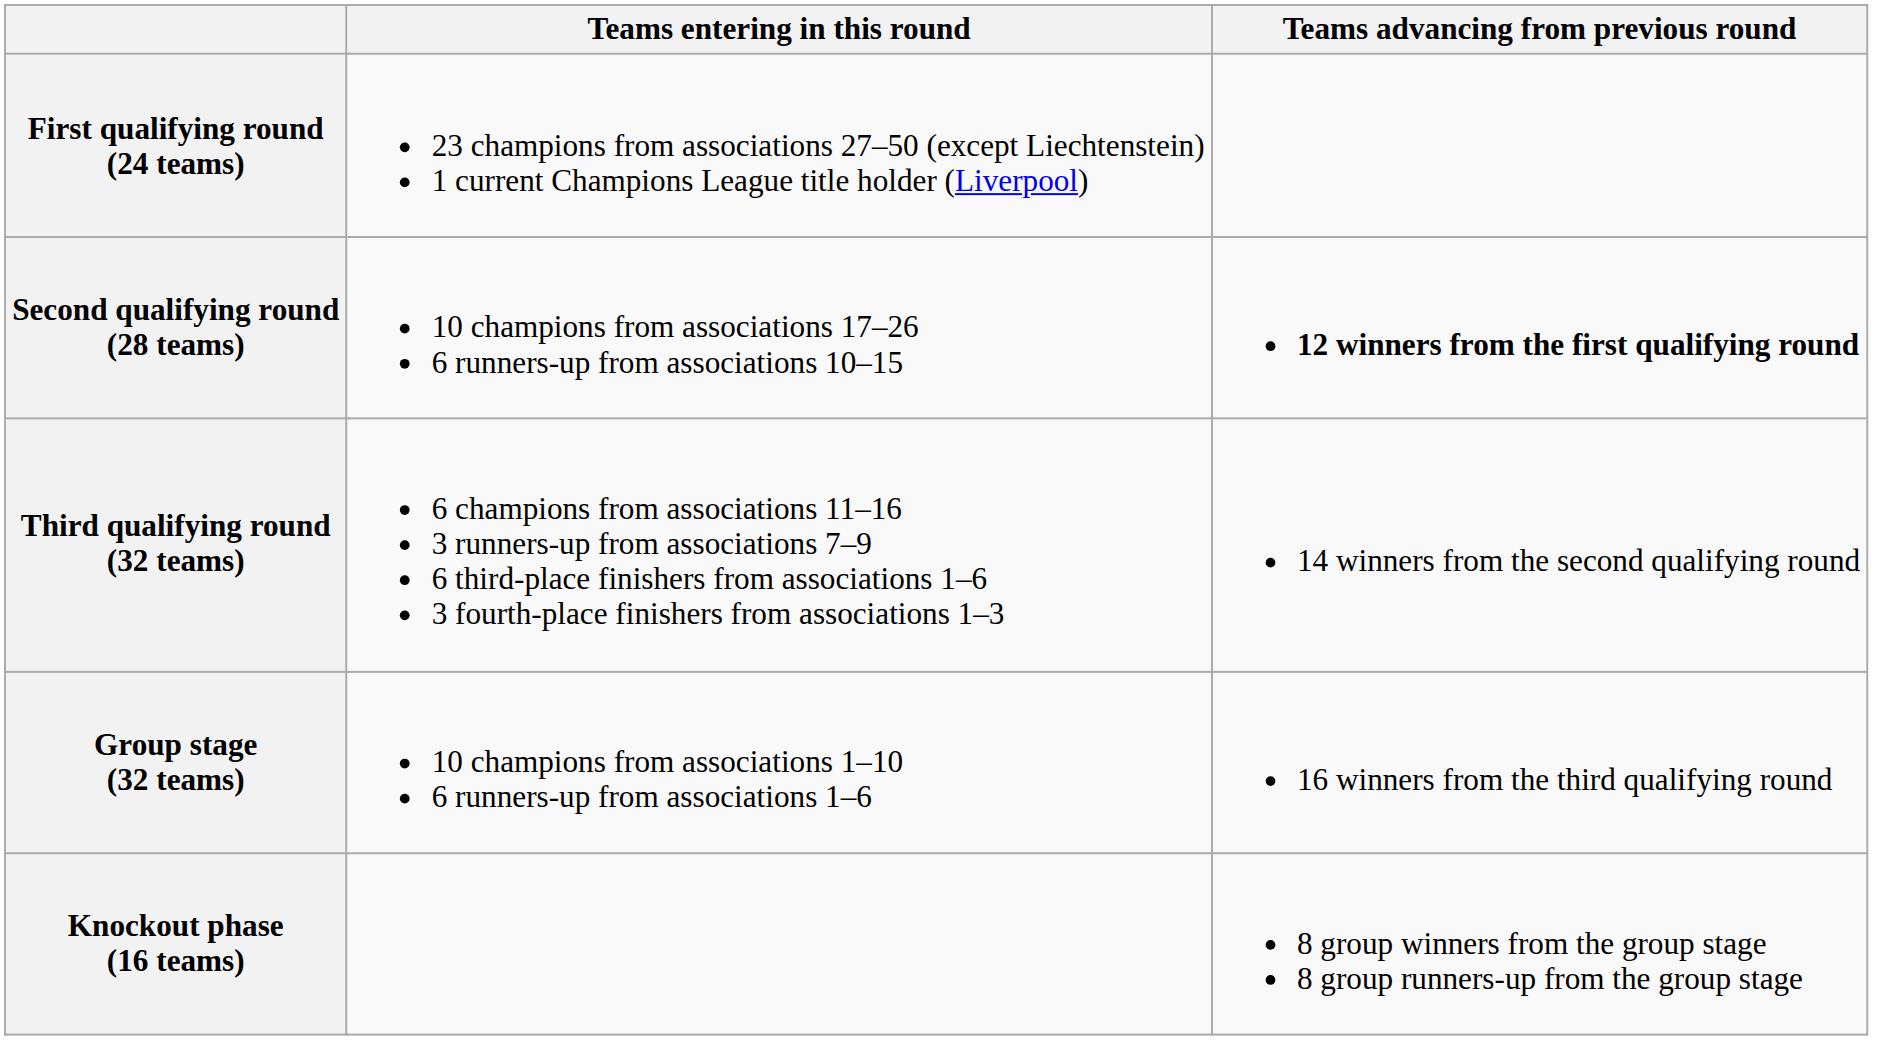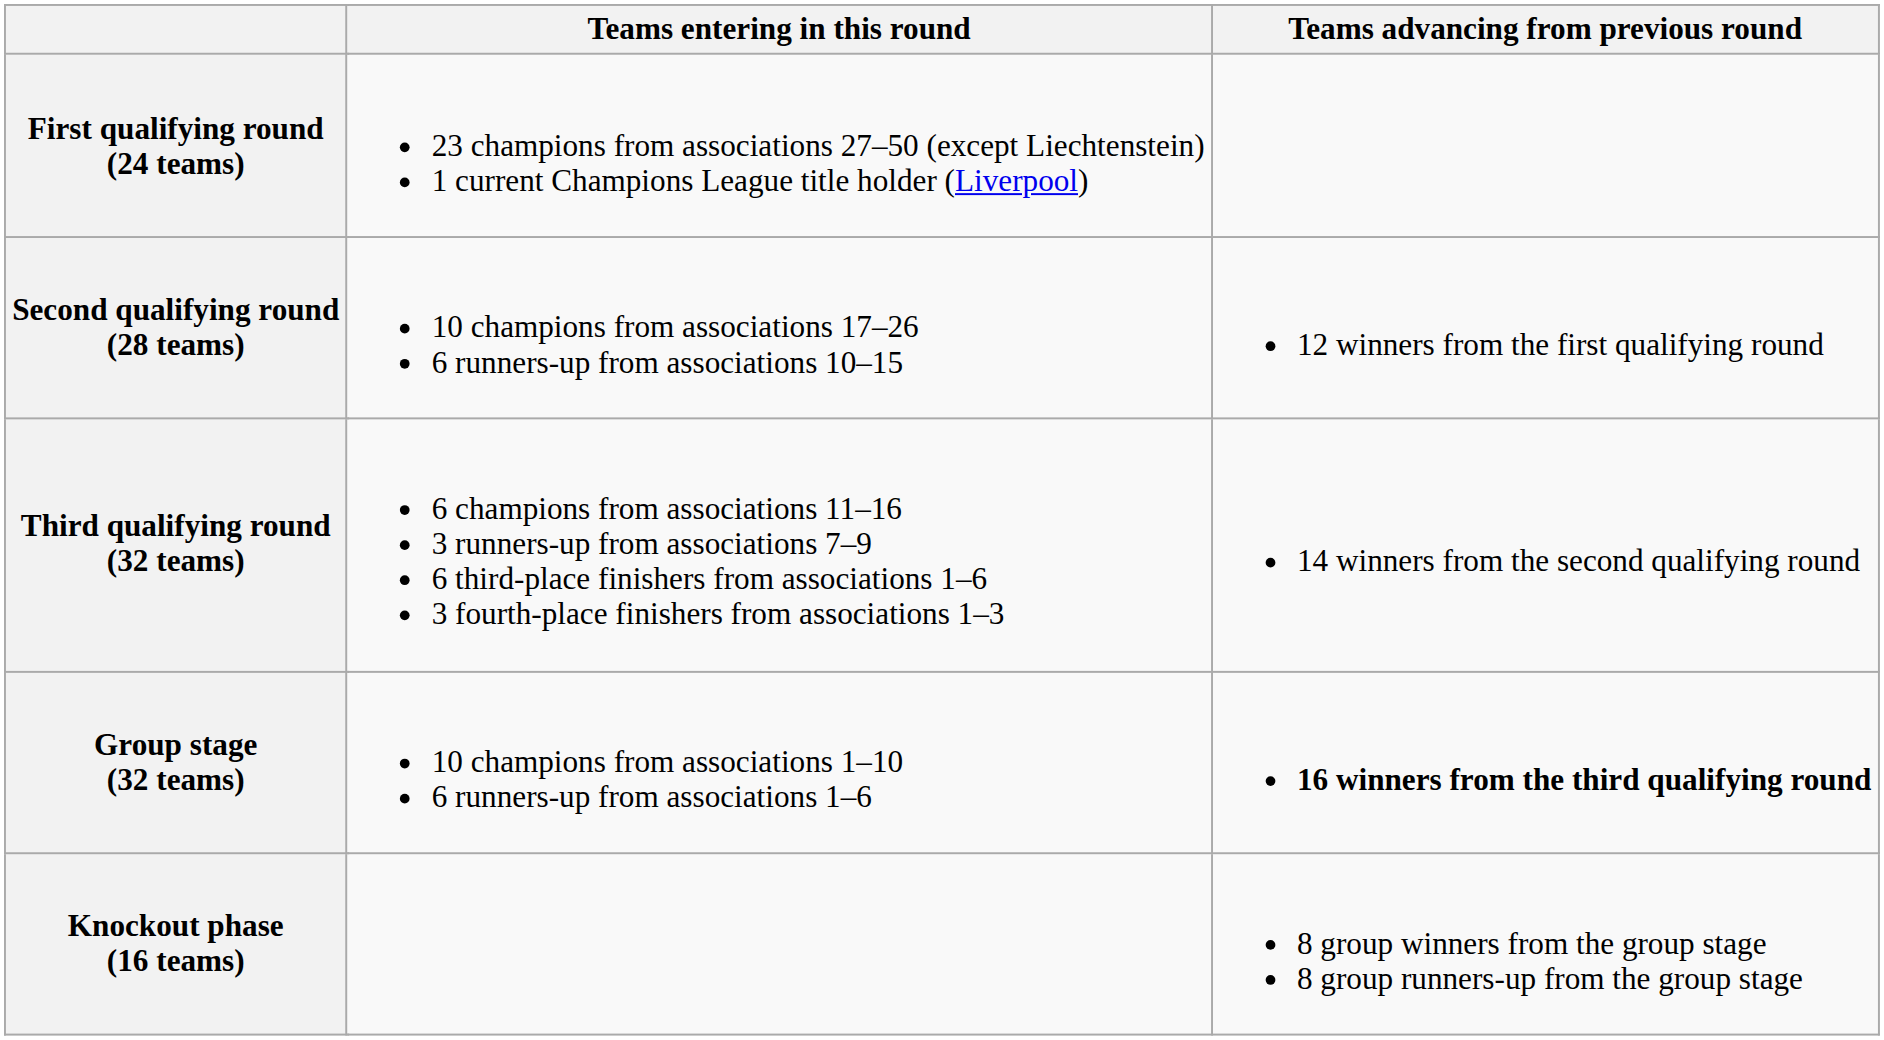(1540, 345) bold -> (1545, 345) normal
(1540, 779) normal -> (1545, 779) bold
